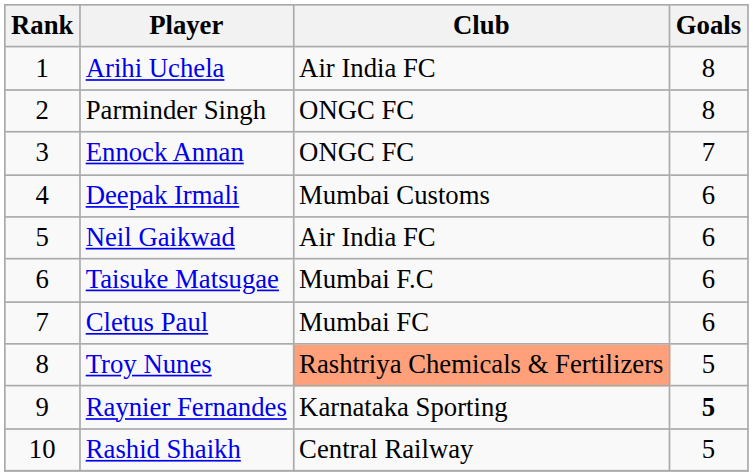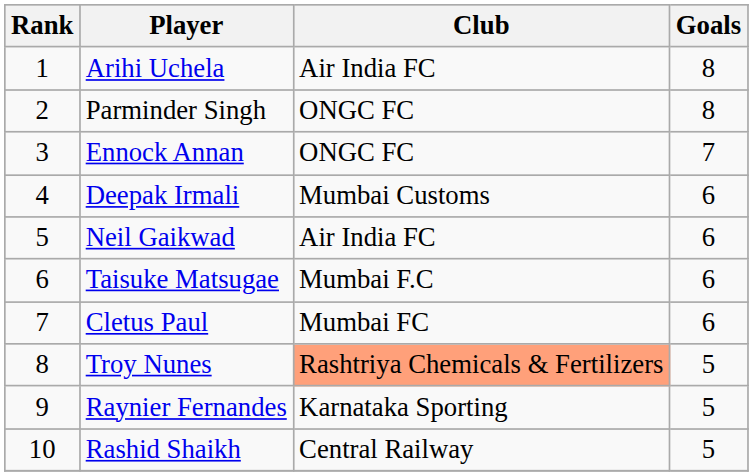(708, 407) bold -> (708, 407) normal
